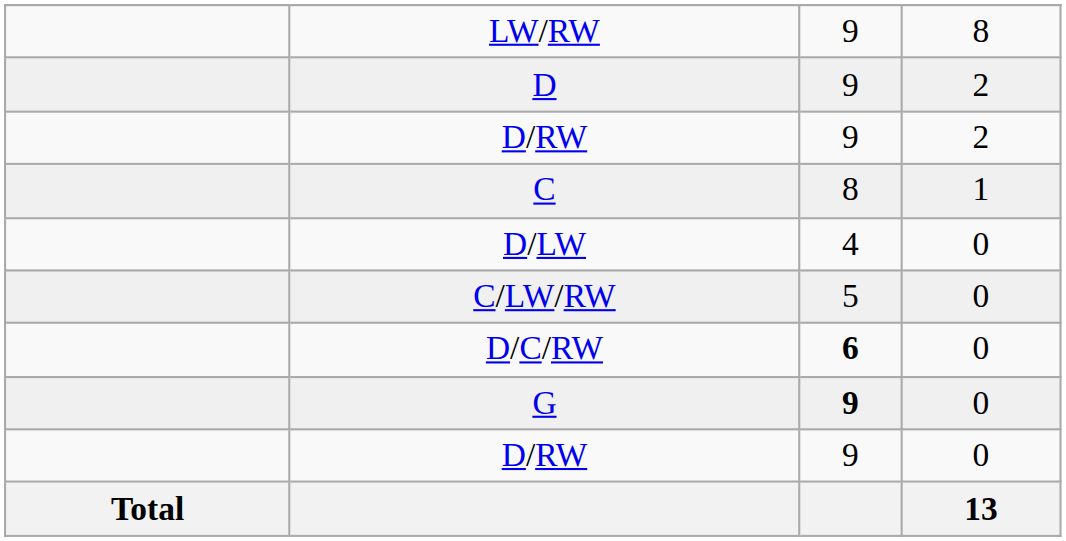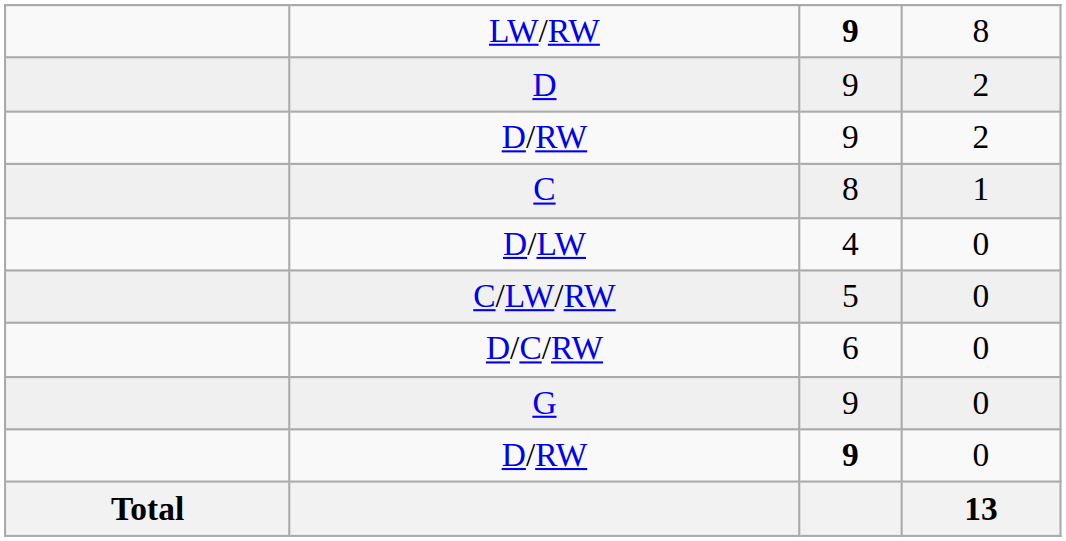(850, 31) normal -> (850, 31) bold
(850, 349) bold -> (850, 349) normal
(850, 402) bold -> (850, 402) normal
(850, 455) normal -> (850, 455) bold
